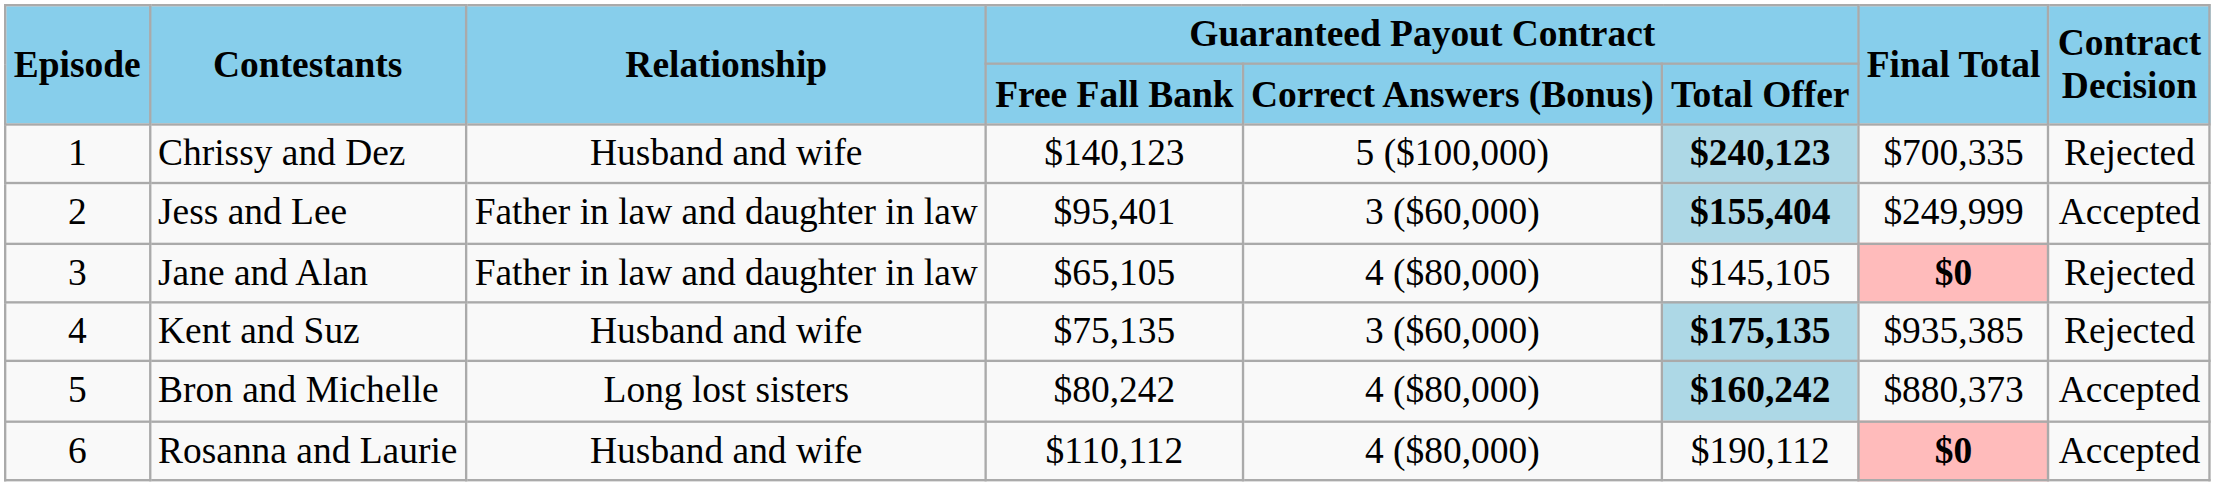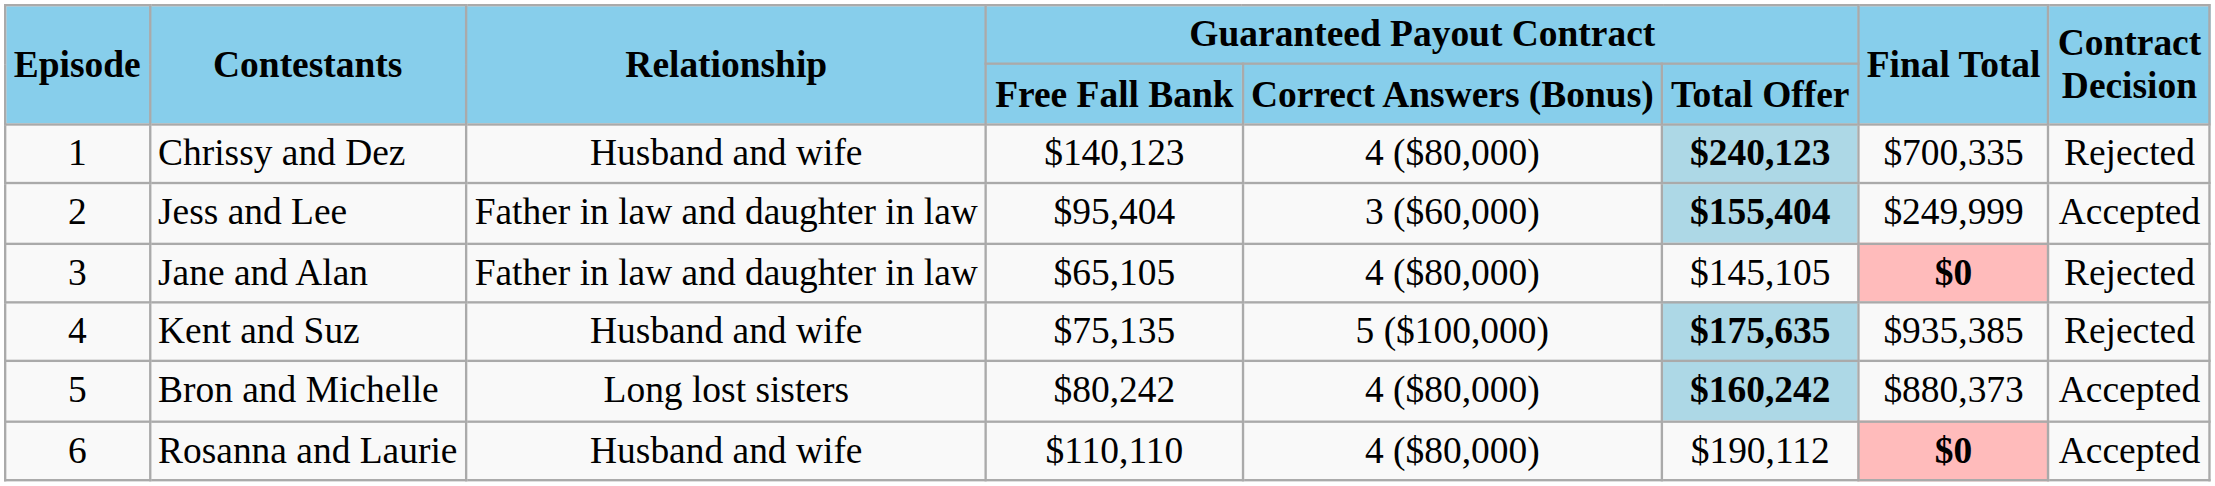(1452, 152) 5 ($100,000) -> (1452, 152) 4 ($80,000)
(1114, 212) $95,401 -> (1114, 212) $95,404
(1452, 331) 3 ($60,000) -> (1452, 331) 5 ($100,000)
(1760, 331) $175,135 -> (1760, 331) $175,635
(1114, 449) $110,112 -> (1114, 449) $110,110
